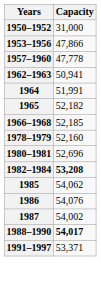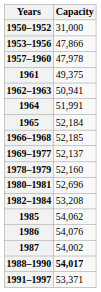(69, 59) 47,778 -> (69, 59) 47,978
+ row: (29, 75)
(69, 106) 52,182 -> (69, 122) 52,184
+ row: (29, 153)
(69, 169) bold -> (69, 201) normal
